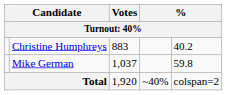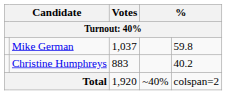rows swapped: (43, 63) <-> (59, 46)
